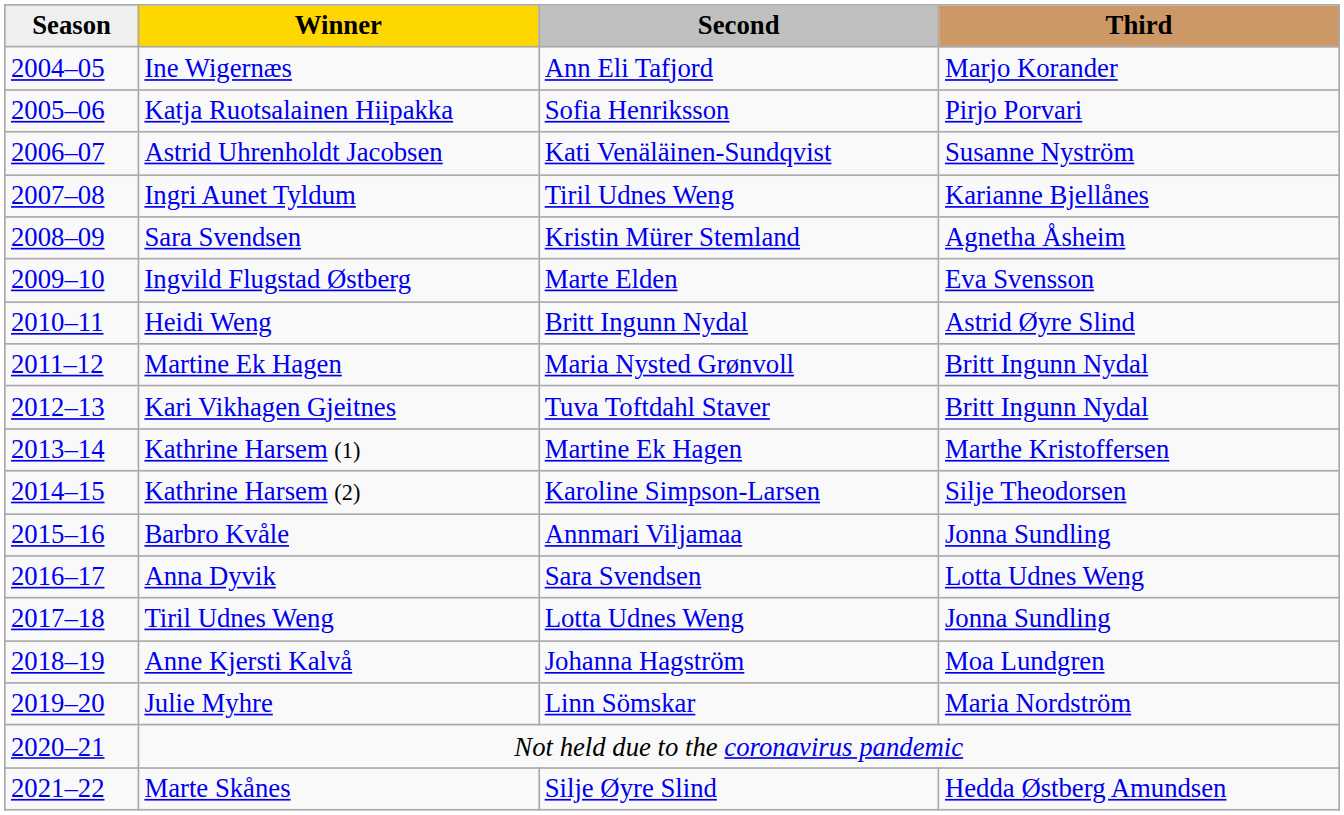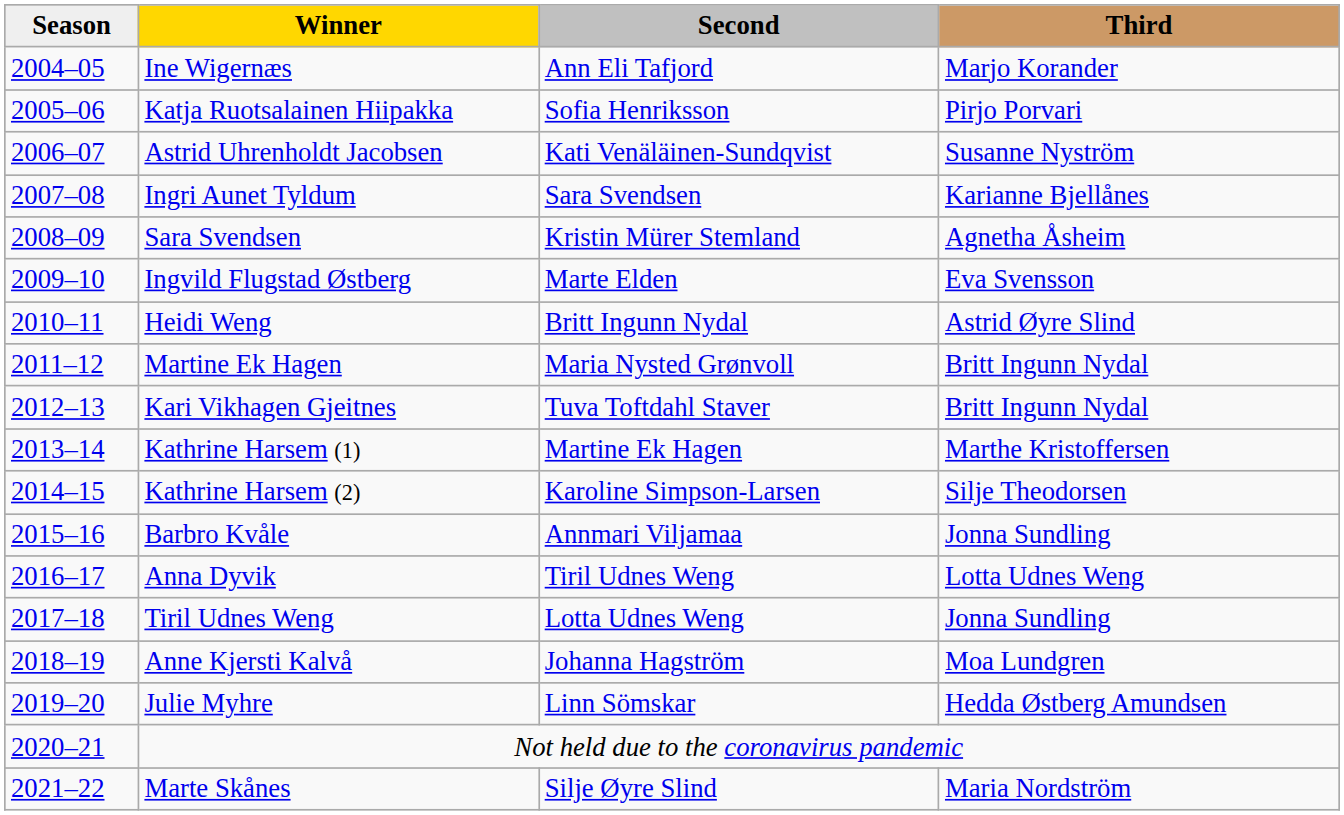(639, 195) Tiril Udnes Weng -> (623, 195) Sara Svendsen
(623, 576) Sara Svendsen -> (639, 576) Tiril Udnes Weng
(1038, 703) Maria Nordström -> (1086, 703) Hedda Østberg Amundsen
(1086, 788) Hedda Østberg Amundsen -> (1038, 788) Maria Nordström
